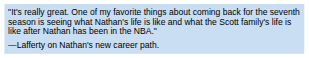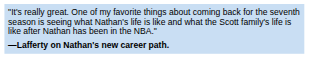(84, 45) normal -> (89, 45) bold
